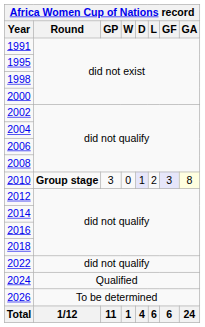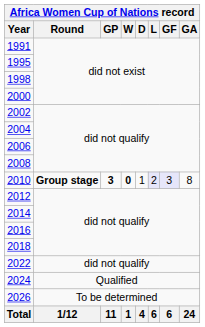(111, 180) normal -> (111, 180) bold
(128, 180) normal -> (128, 180) bold
(142, 180) lavender background -> (142, 180) no background
(154, 180) no background -> (154, 180) lavender background
(189, 180) lightyellow background -> (189, 180) no background
